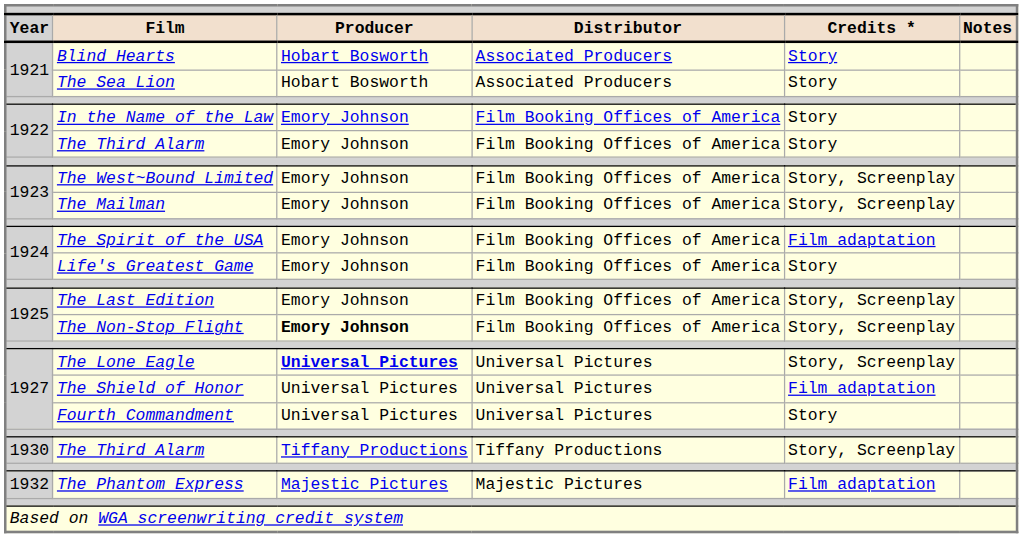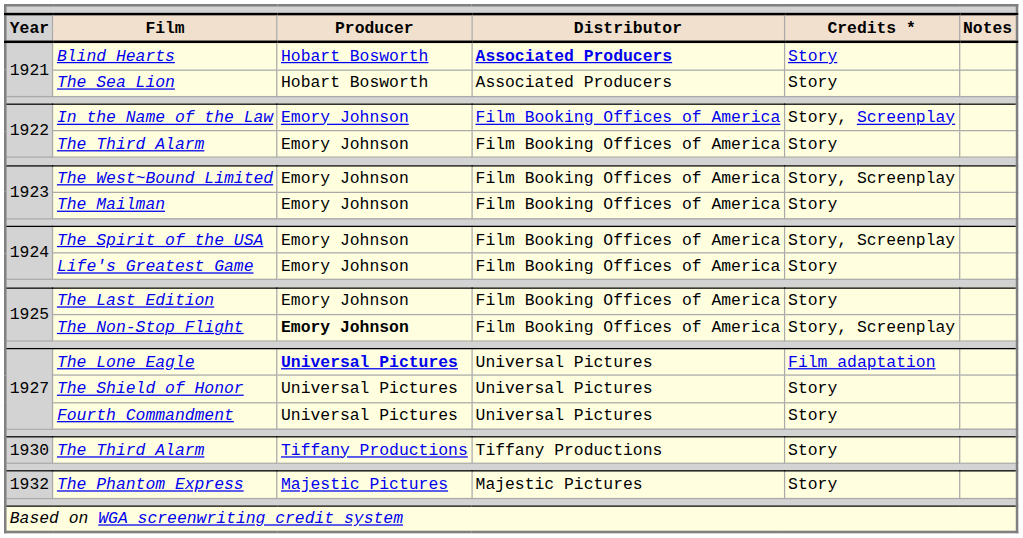(574, 56) normal -> (574, 56) bold
(813, 117) Story -> (872, 117) Story, Screenplay
(872, 205) Story, Screenplay -> (813, 205) Story
(862, 240) Film adaptation -> (872, 240) Story, Screenplay
(872, 301) Story, Screenplay -> (813, 301) Story
(872, 362) Story, Screenplay -> (862, 362) Film adaptation
(862, 389) Film adaptation -> (813, 389) Story
(872, 450) Story, Screenplay -> (813, 450) Story
(862, 485) Film adaptation -> (813, 485) Story
